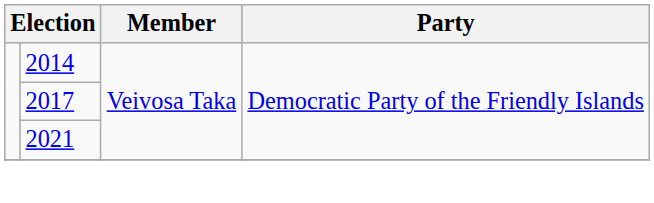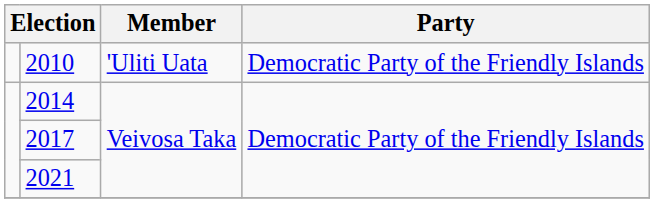+ row: (50, 62)
